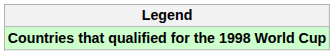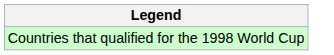(167, 38) bold -> (156, 38) normal
